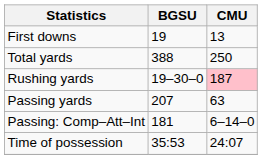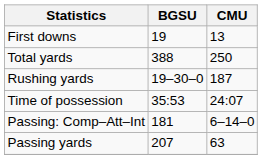(221, 79) pink background -> (221, 79) no background
rows swapped: (50, 100) <-> (65, 143)
